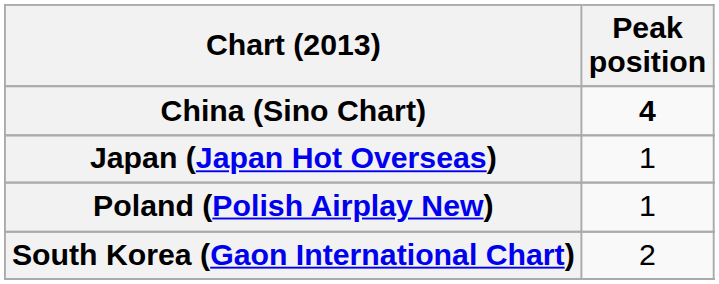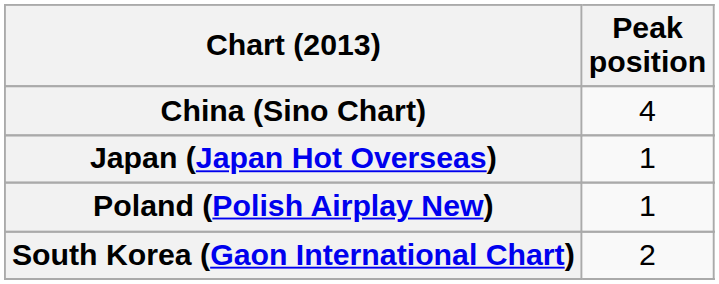(647, 110) bold -> (647, 110) normal
